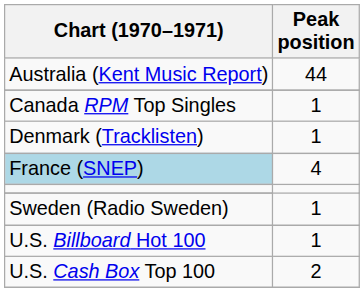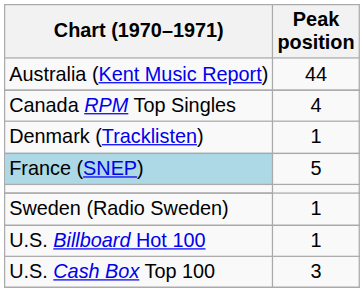(316, 105) 1 -> (316, 105) 4
(316, 168) 4 -> (316, 168) 5
(316, 271) 2 -> (316, 271) 3
